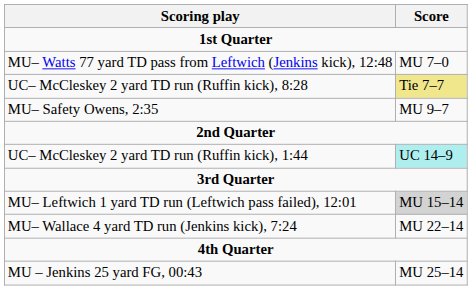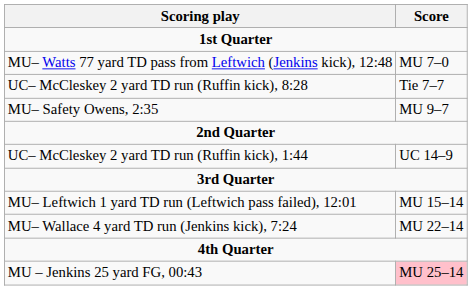(422, 86) khaki background -> (422, 86) no background
(426, 156) paleturquoise background -> (426, 156) no background
(431, 202) lightgrey background -> (431, 202) no background
(431, 272) no background -> (431, 272) pink background
